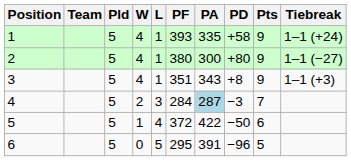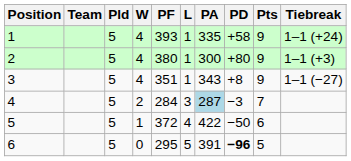columns swapped: (159, 15) <-> (181, 15)
(313, 58) 1–1 (−27) -> (310, 58) 1–1 (+3)
(310, 79) 1–1 (+3) -> (313, 79) 1–1 (−27)
(239, 144) normal -> (239, 144) bold
